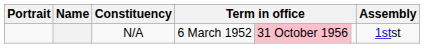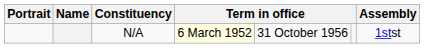(215, 33) no background -> (215, 33) lightyellow background
(303, 33) pink background -> (303, 33) no background
